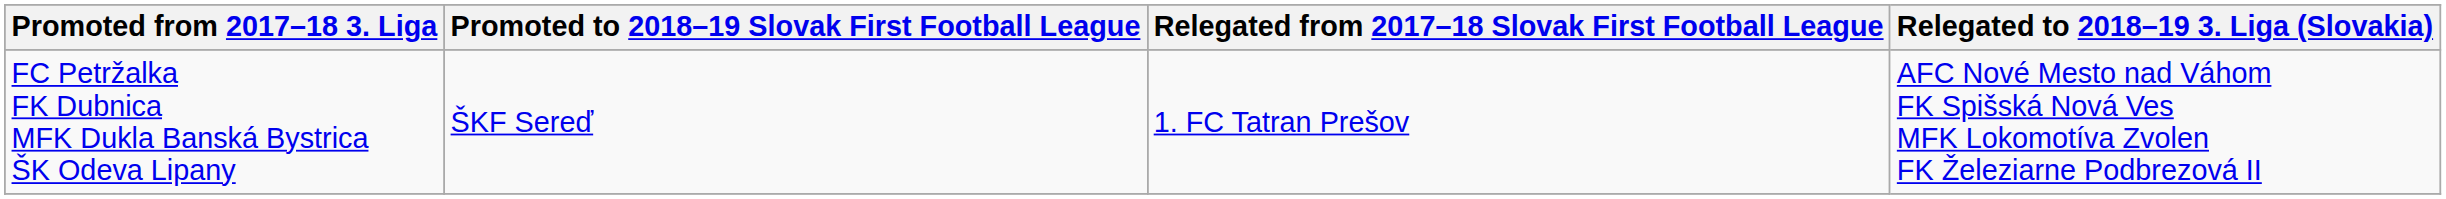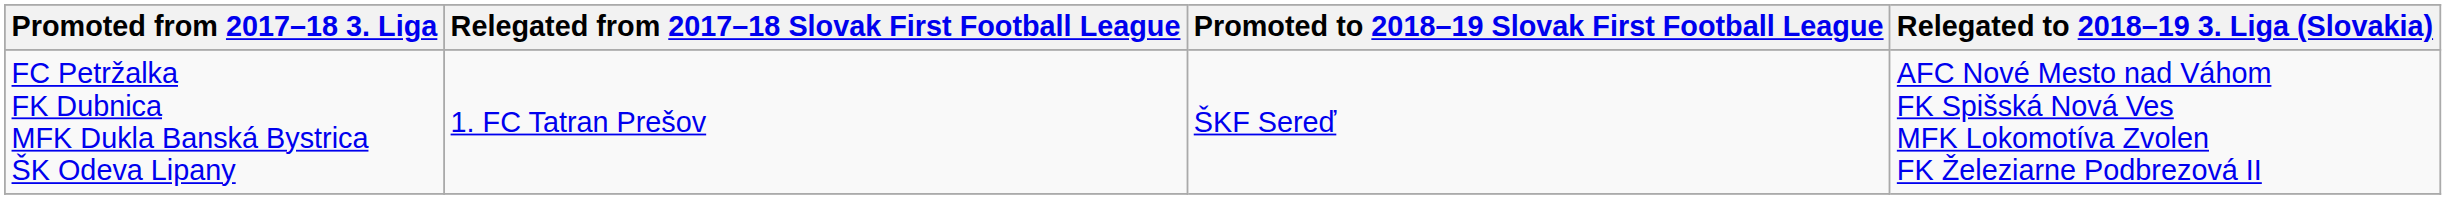columns swapped: (1519, 27) <-> (796, 27)
